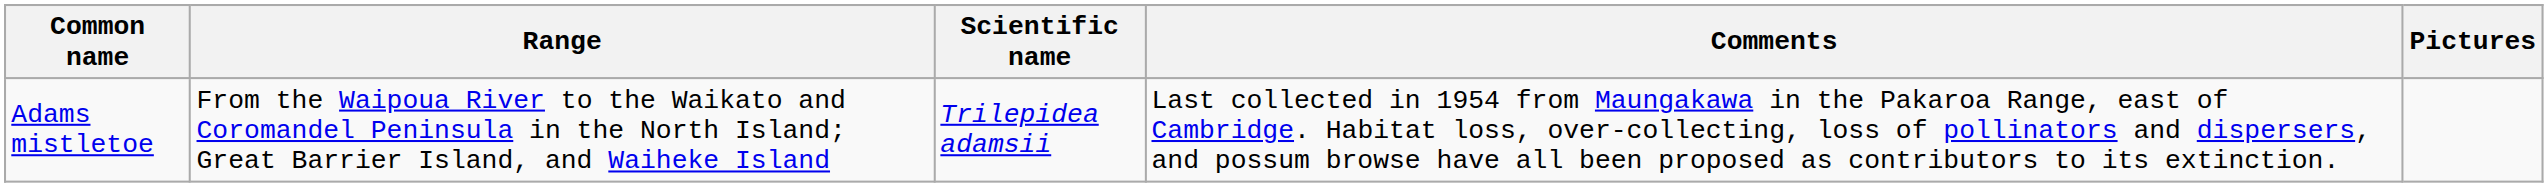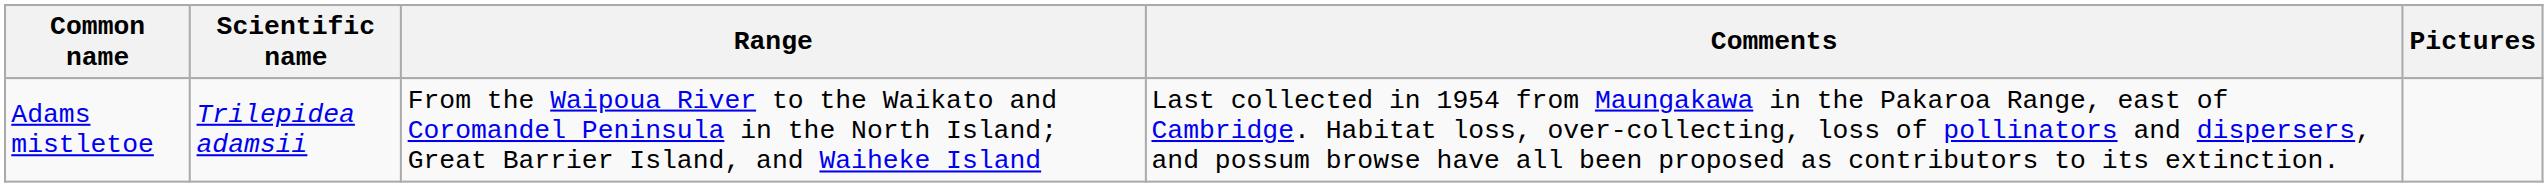columns swapped: (1040, 42) <-> (562, 42)
